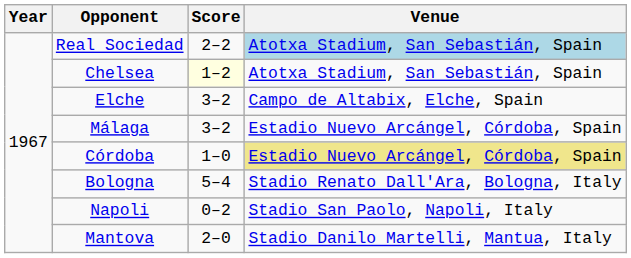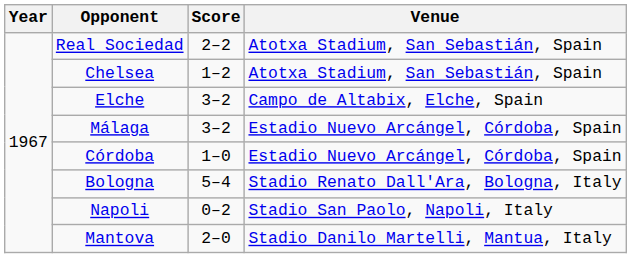(425, 46) lightblue background -> (425, 46) no background
(216, 73) lightyellow background -> (216, 73) no background
(435, 156) khaki background -> (435, 156) no background
